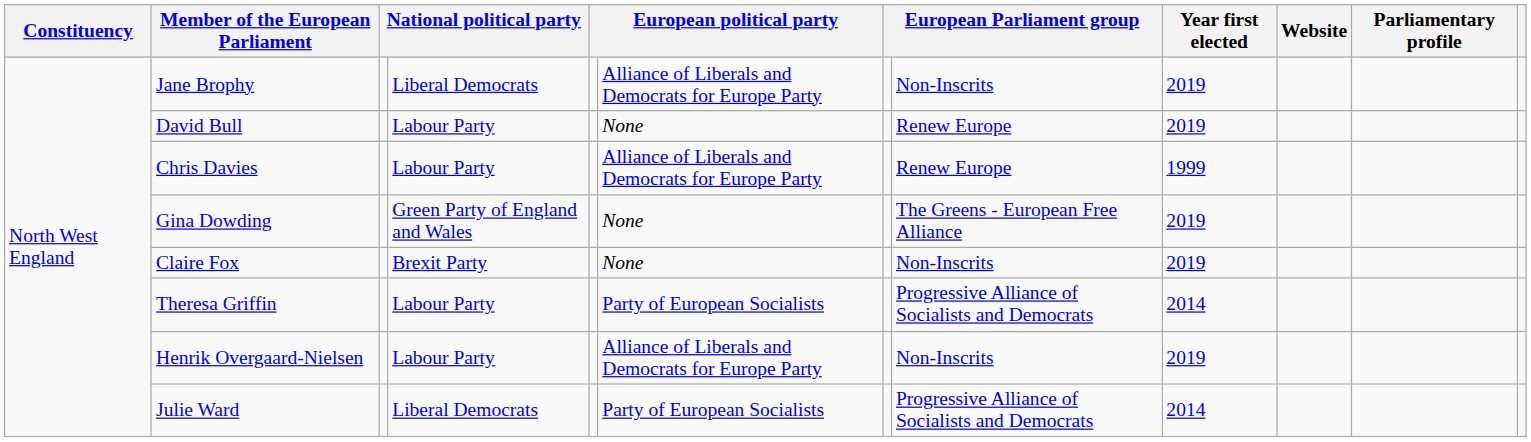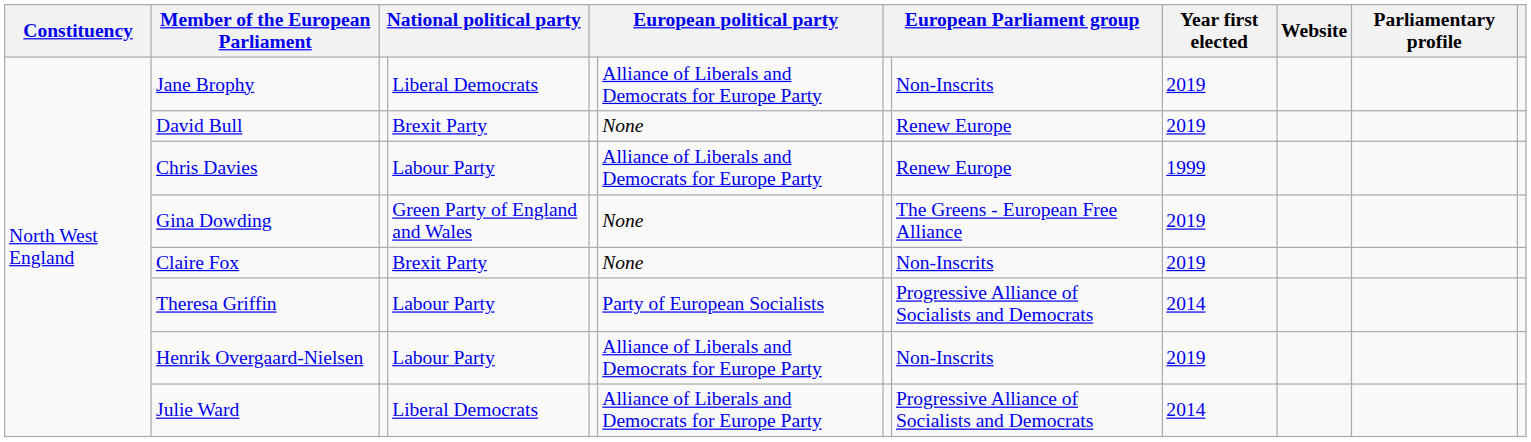(443, 125) Labour Party -> (440, 125) Brexit Party
(713, 410) Party of European Socialists -> (712, 410) Alliance of Liberals and Democrats for Europe Party
